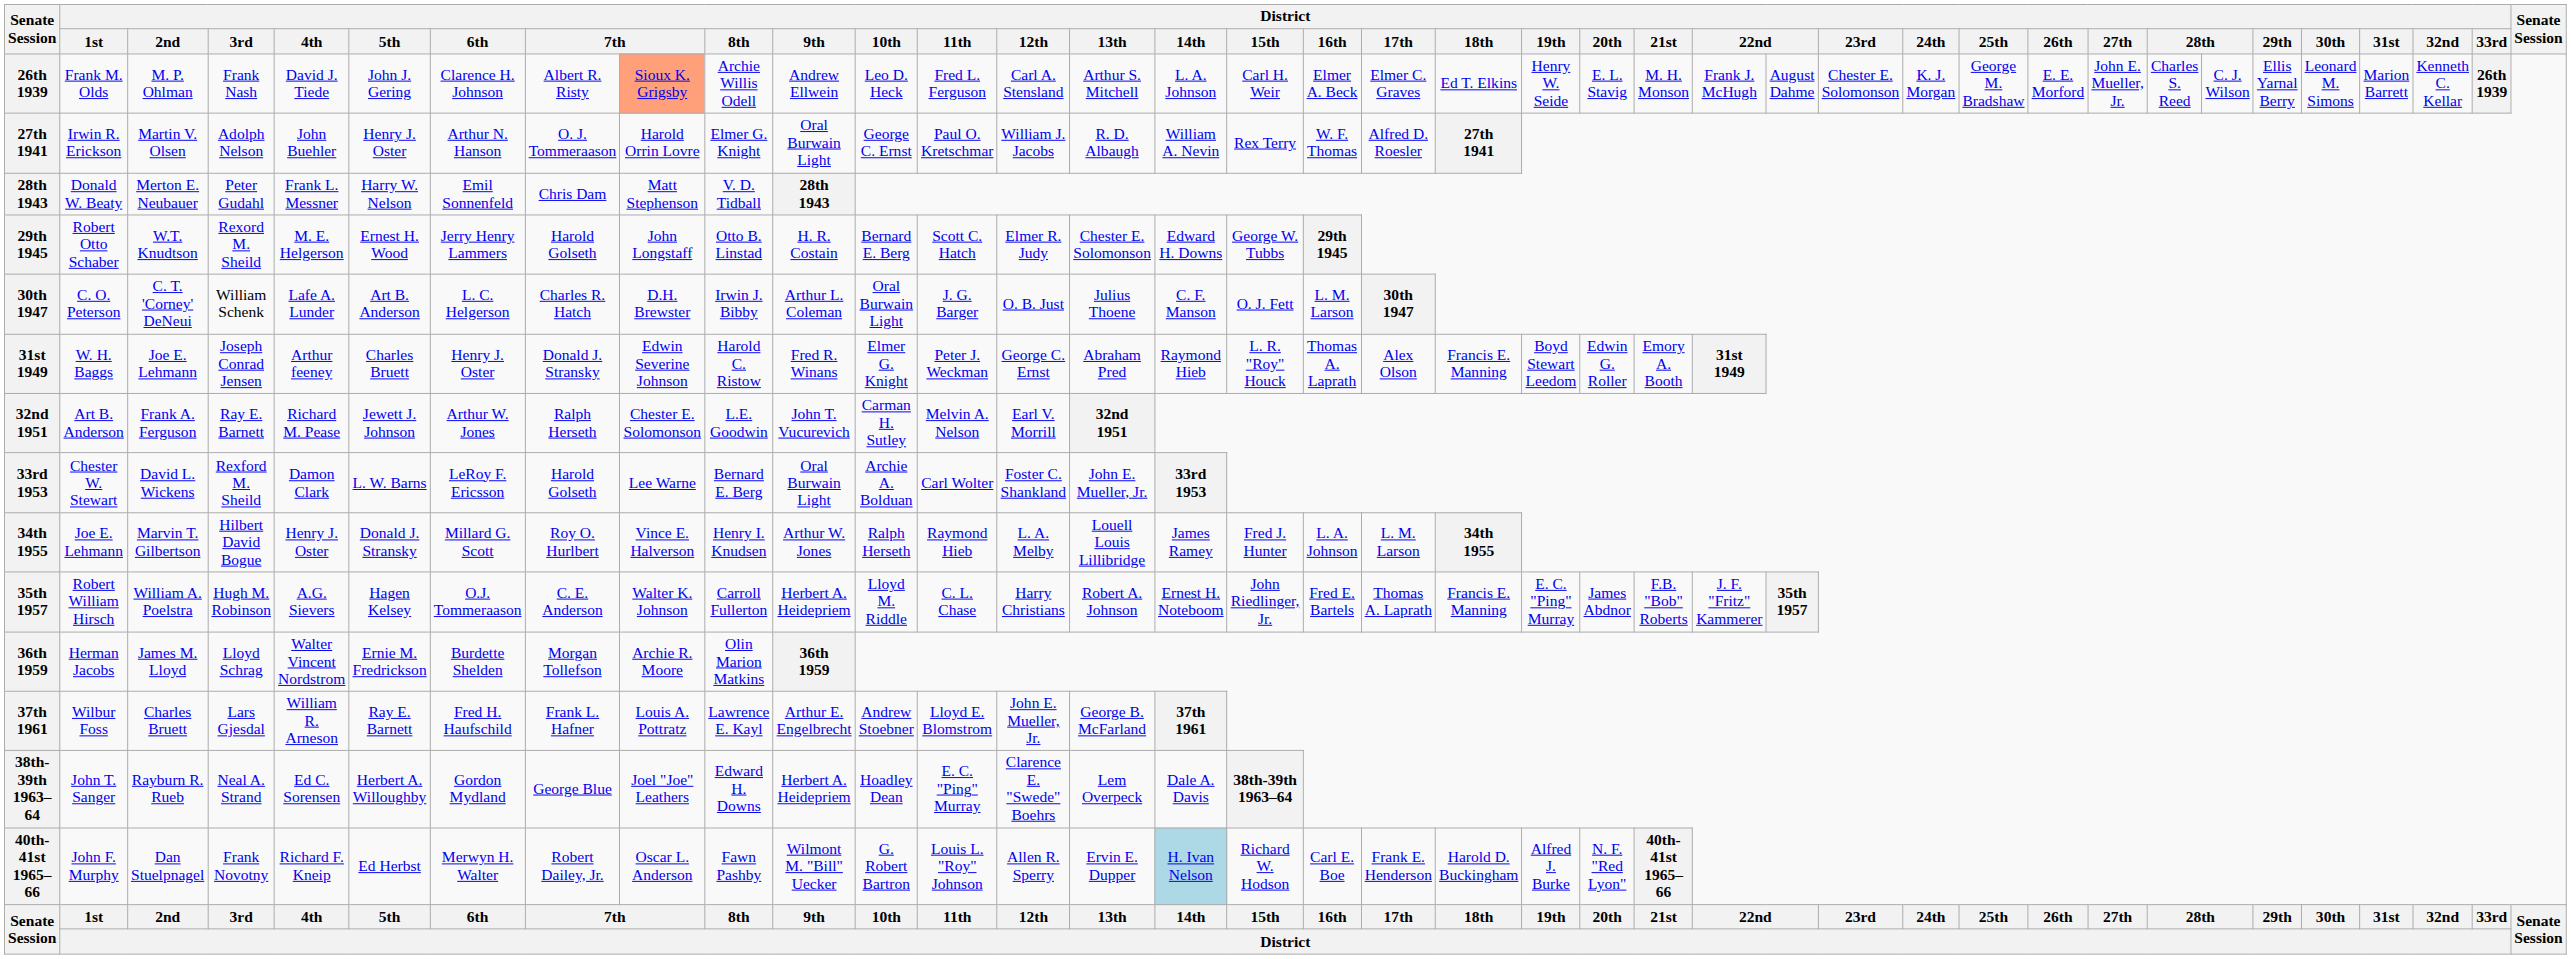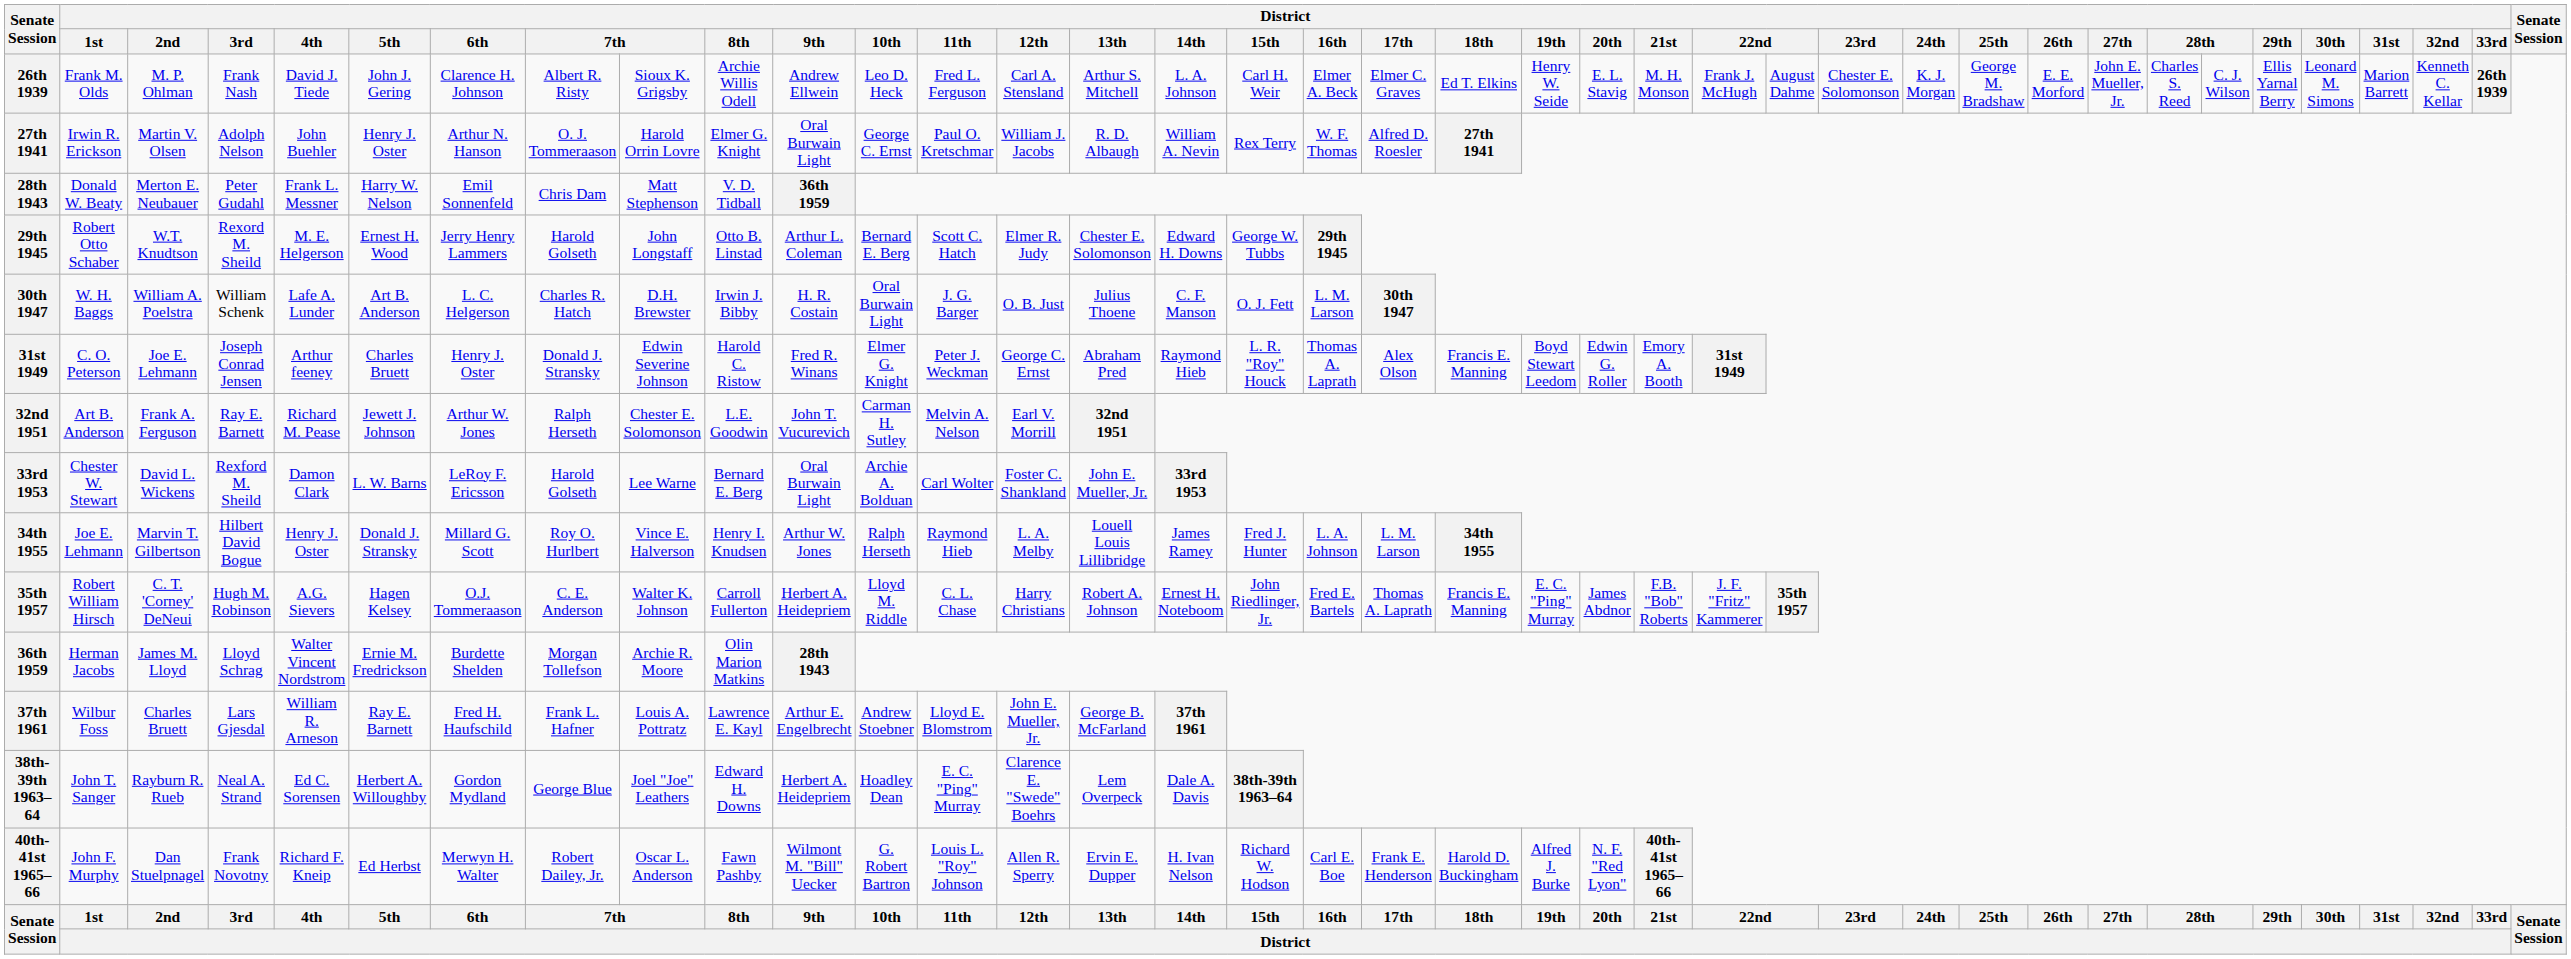(662, 83) lightsalmon background -> (662, 83) no background
(814, 193) 28th 1943 -> (814, 193) 36th 1959
(814, 244) H. R. Costain -> (814, 244) Arthur L. Coleman
(94, 304) C. O. Peterson -> (94, 304) W. H. Baggs
(168, 304) C. T. 'Corney' DeNeui -> (168, 304) William A. Poelstra
(814, 304) Arthur L. Coleman -> (814, 304) H. R. Costain
(94, 363) W. H. Baggs -> (94, 363) C. O. Peterson
(168, 601) William A. Poelstra -> (168, 601) C. T. 'Corney' DeNeui
(814, 661) 36th 1959 -> (814, 661) 28th 1943
(1191, 866) lightblue background -> (1191, 866) no background
